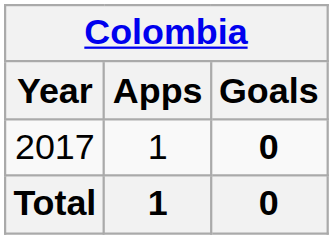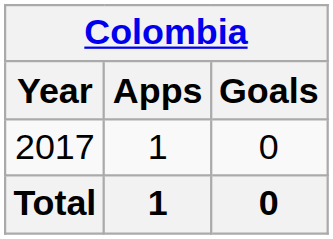(269, 146) bold -> (269, 146) normal
